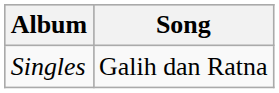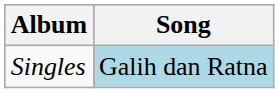(183, 66) no background -> (183, 66) lightblue background
